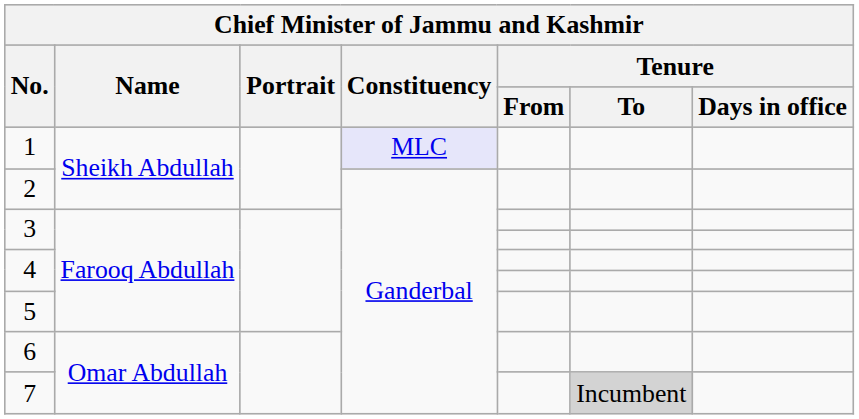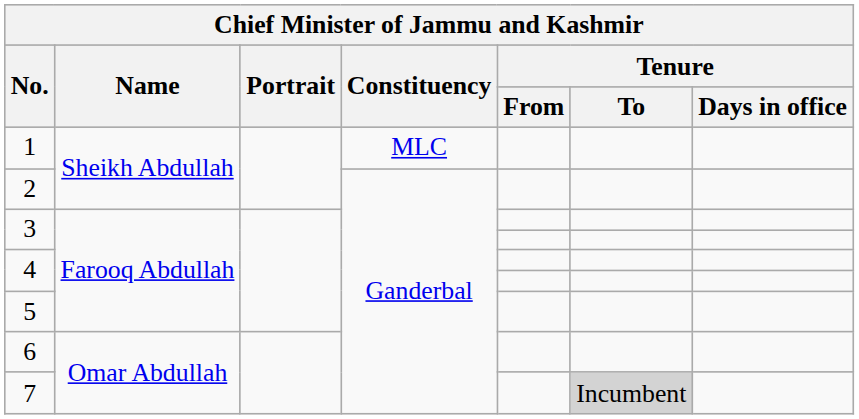(419, 147) lavender background -> (419, 147) no background
